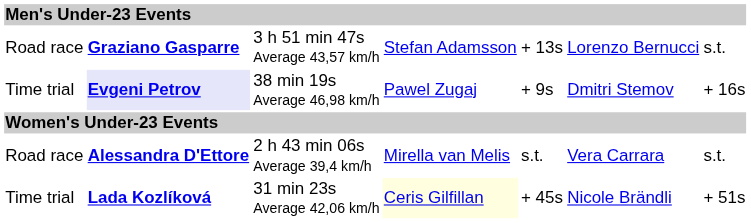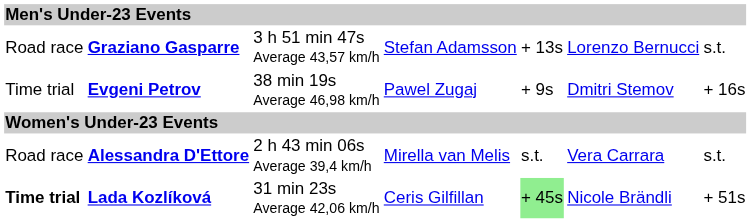(144, 89) lavender background -> (144, 89) no background
(40, 198) normal -> (43, 198) bold
(434, 198) lightyellow background -> (434, 198) no background
(542, 198) no background -> (542, 198) lightgreen background
